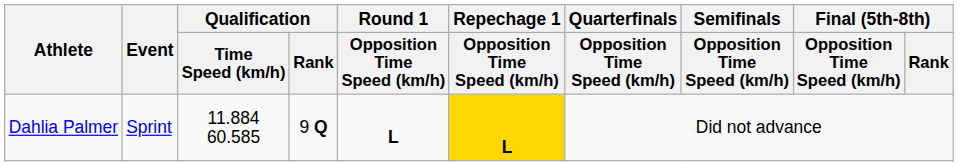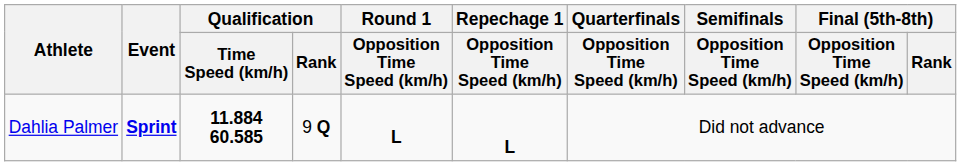(149, 128) normal -> (151, 128) bold
(234, 128) normal -> (236, 128) bold
(507, 147) gold background -> (510, 147) no background
